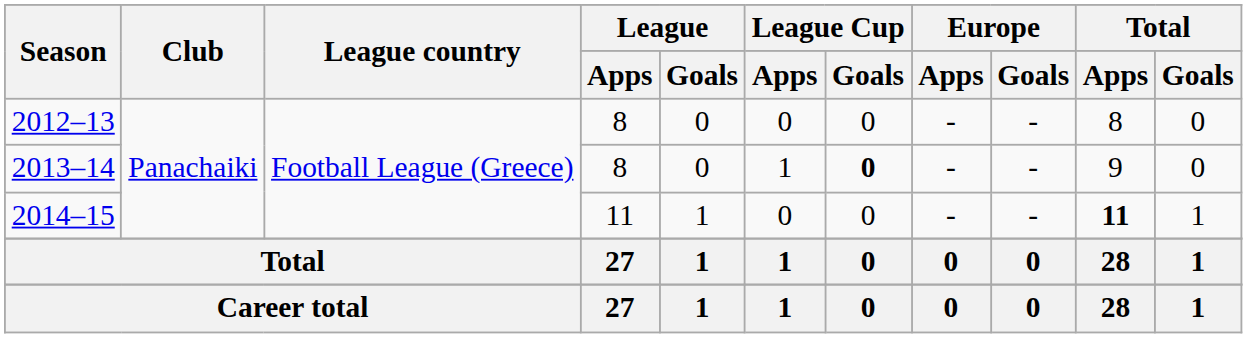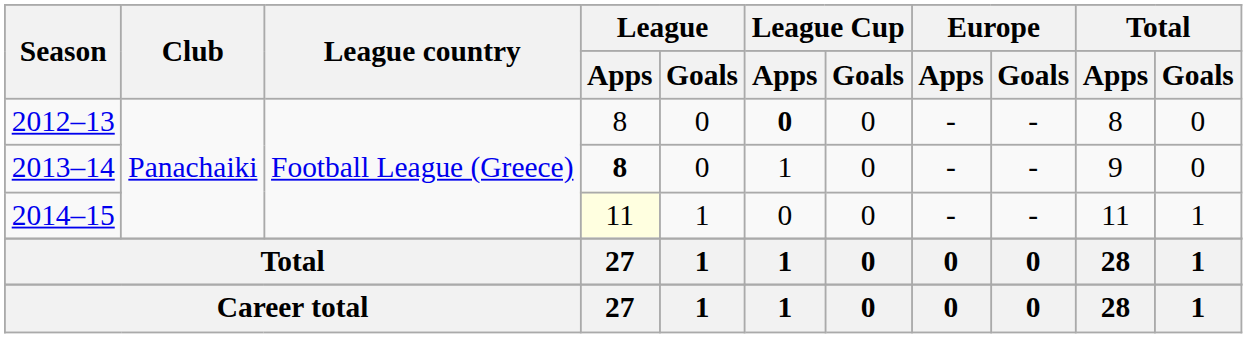(785, 121) normal -> (785, 121) bold
(620, 167) normal -> (620, 167) bold
(868, 167) bold -> (868, 167) normal
(620, 214) no background -> (620, 214) lightyellow background
(1115, 214) bold -> (1115, 214) normal
